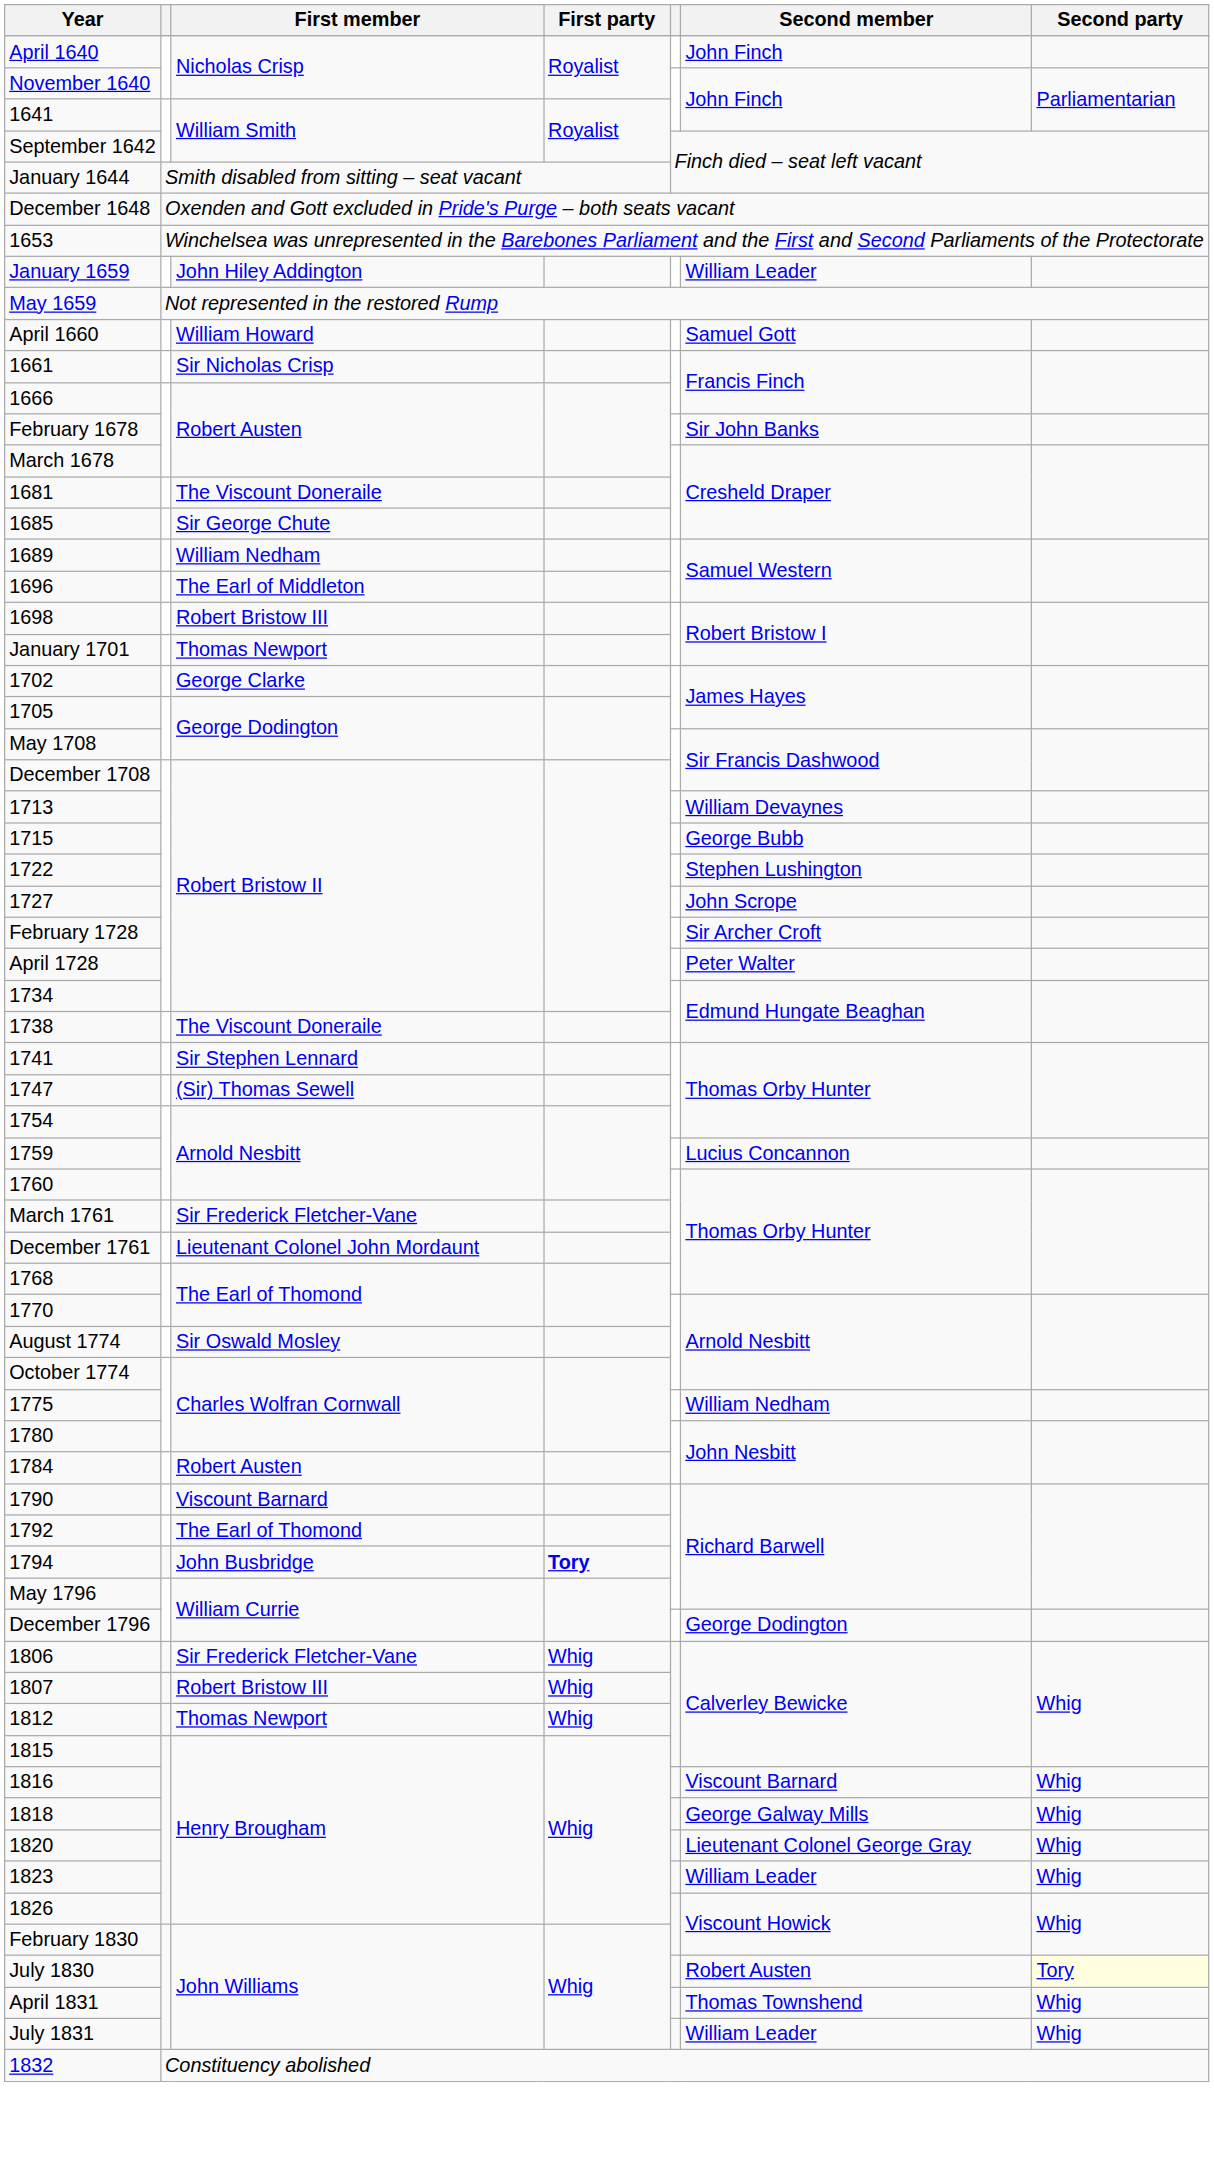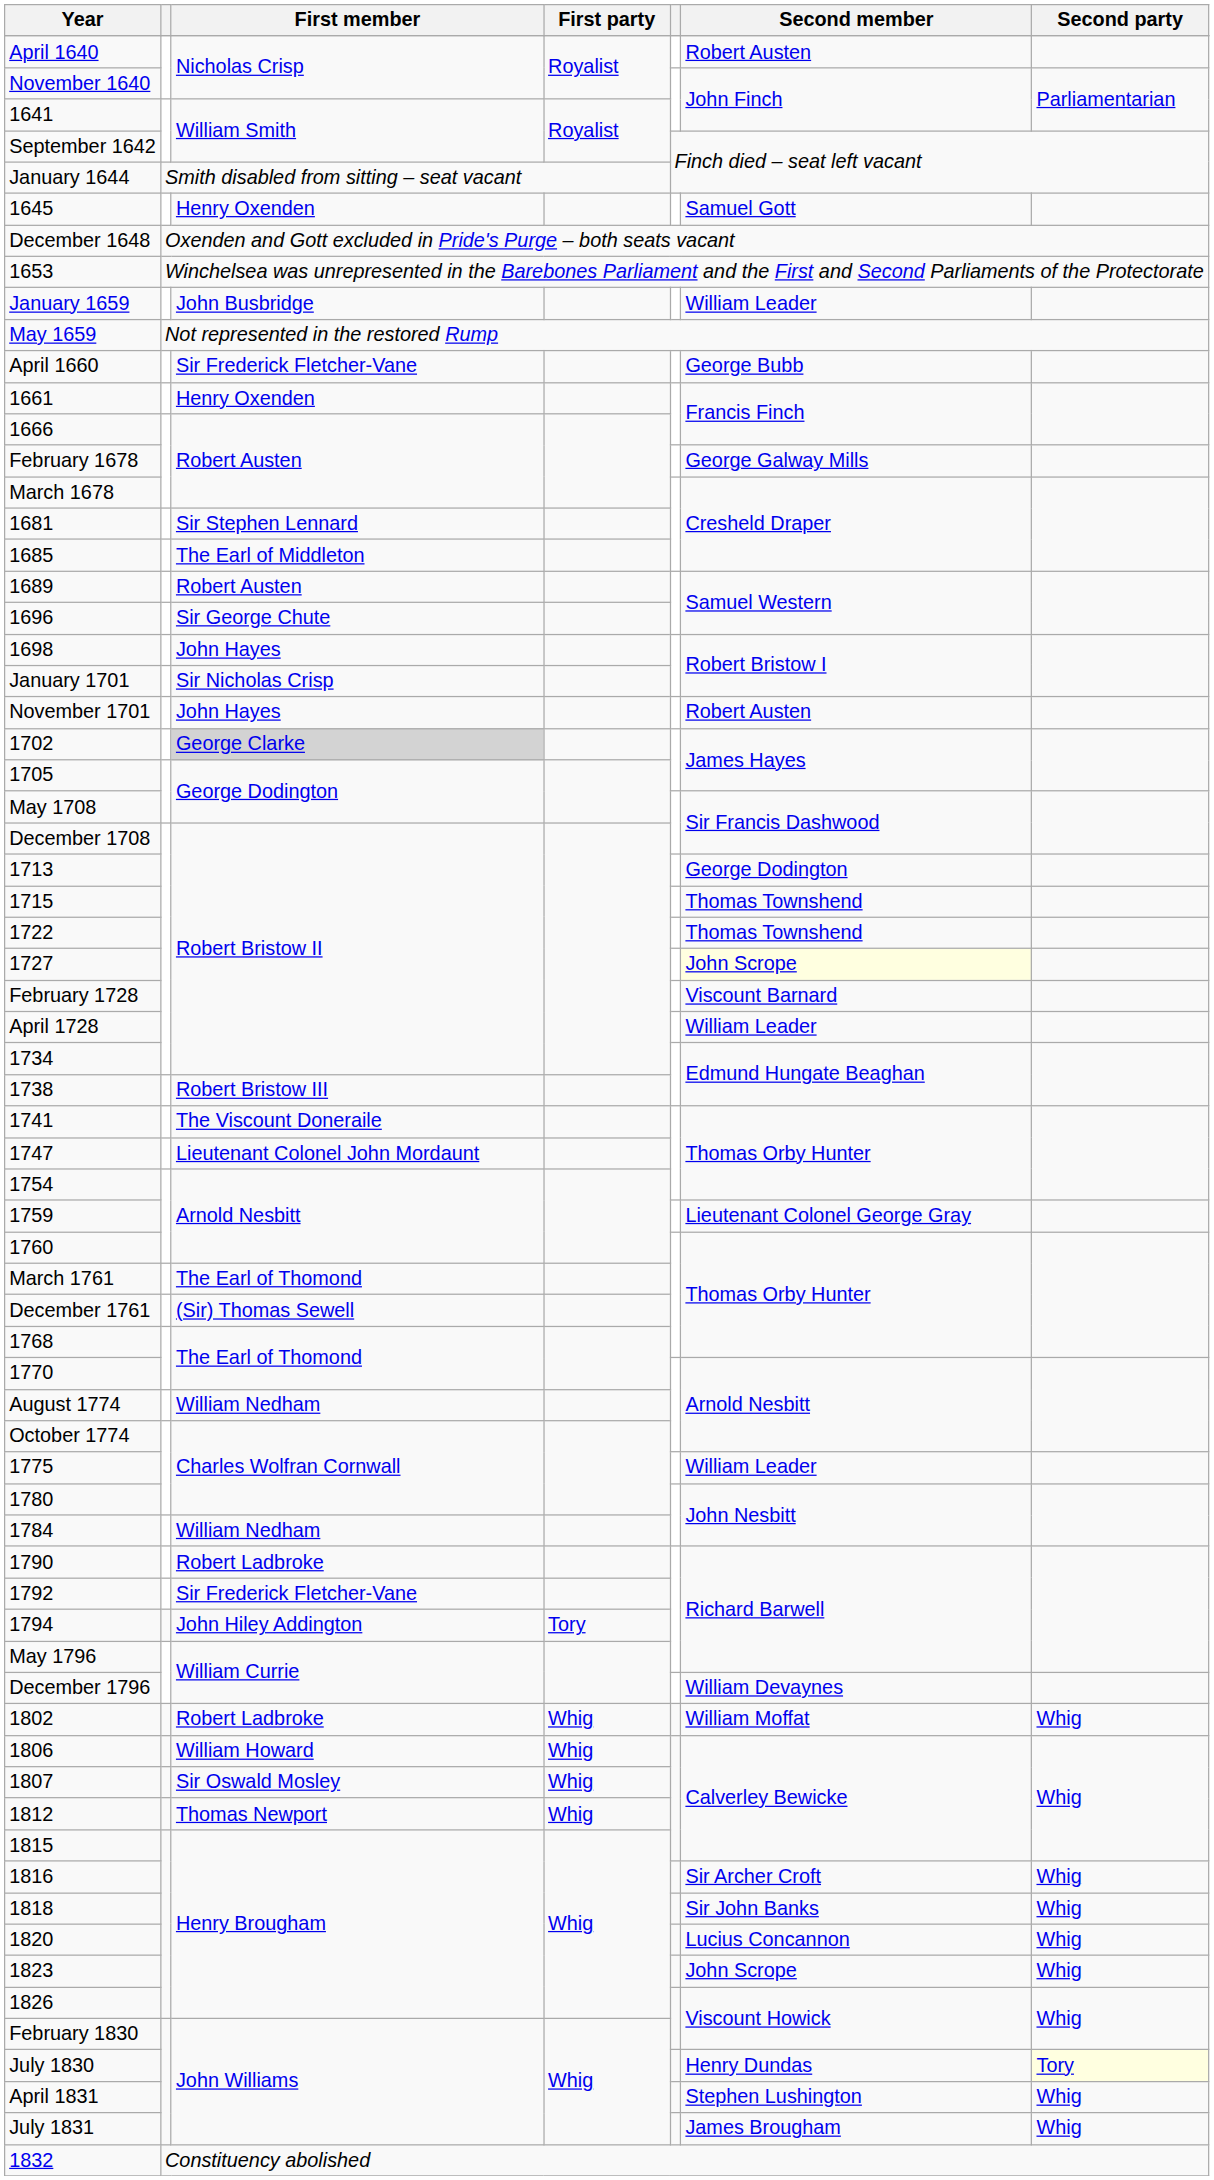(734, 51) John Finch -> (748, 51) Robert Austen
+ row: (31, 209)
(269, 271) John Hiley Addington -> (245, 303) John Busbridge
(245, 334) William Howard -> (296, 366) Sir Frederick Fletcher-Vane
(741, 334) Samuel Gott -> (744, 366) George Bubb
(255, 366) Sir Nicholas Crisp -> (245, 397) Henry Oxenden
(752, 429) Sir John Banks -> (777, 460) George Galway Mills
(279, 492) The Viscount Doneraile -> (267, 523) Sir Stephen Lennard
(253, 523) Sir George Chute -> (270, 555) The Earl of Middleton
(248, 555) William Nedham -> (239, 586) Robert Austen
(270, 586) The Earl of Middleton -> (253, 618) Sir George Chute
(252, 618) Robert Bristow III -> (228, 649) John Hayes
(251, 649) Thomas Newport -> (255, 680) Sir Nicholas Crisp
+ row: (80, 712)
(240, 680) no background -> (240, 743) lightgrey background
(764, 806) William Devaynes -> (766, 869) George Dodington
(744, 838) George Bubb -> (774, 901) Thomas Townshend
(774, 869) Stephen Lushington -> (774, 932) Thomas Townshend
(741, 901) no background -> (741, 964) lightyellow background
(753, 932) Sir Archer Croft -> (761, 995) Viscount Barnard
(740, 964) Peter Walter -> (751, 1027) William Leader
(279, 1027) The Viscount Doneraile -> (252, 1090) Robert Bristow III
(267, 1058) Sir Stephen Lennard -> (279, 1121) The Viscount Doneraile
(265, 1090) (Sir) Thomas Sewell -> (328, 1152) Lieutenant Colonel John Mordaunt
(768, 1152) Lucius Concannon -> (828, 1215) Lieutenant Colonel George Gray
(296, 1215) Sir Frederick Fletcher-Vane -> (269, 1278) The Earl of Thomond
(328, 1247) Lieutenant Colonel John Mordaunt -> (265, 1310) (Sir) Thomas Sewell
(258, 1341) Sir Oswald Mosley -> (248, 1404) William Nedham
(758, 1404) William Nedham -> (751, 1467) William Leader
(239, 1467) Robert Austen -> (248, 1530) William Nedham
(252, 1499) Viscount Barnard -> (250, 1562) Robert Ladbroke
(269, 1530) The Earl of Thomond -> (296, 1593) Sir Frederick Fletcher-Vane
(245, 1562) John Busbridge -> (269, 1624) John Hiley Addington
(569, 1562) bold -> (567, 1624) normal
(766, 1624) George Dodington -> (764, 1687) William Devaynes
+ row: (31, 1719)
(296, 1656) Sir Frederick Fletcher-Vane -> (245, 1750) William Howard
(252, 1687) Robert Bristow III -> (258, 1782) Sir Oswald Mosley
(761, 1782) Viscount Barnard -> (753, 1876) Sir Archer Croft
(777, 1813) George Galway Mills -> (752, 1908) Sir John Banks
(828, 1845) Lieutenant Colonel George Gray -> (768, 1939) Lucius Concannon
(751, 1876) William Leader -> (741, 1971) John Scrope
(748, 1971) Robert Austen -> (749, 2065) Henry Dundas
(774, 2002) Thomas Townshend -> (774, 2096) Stephen Lushington
(751, 2033) William Leader -> (763, 2128) James Brougham
